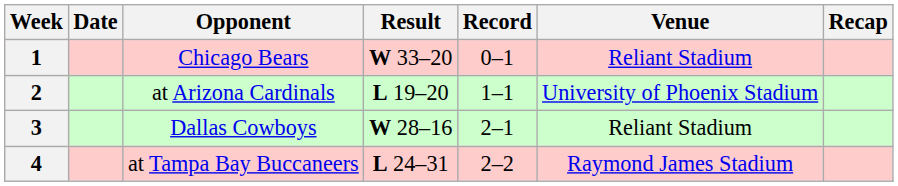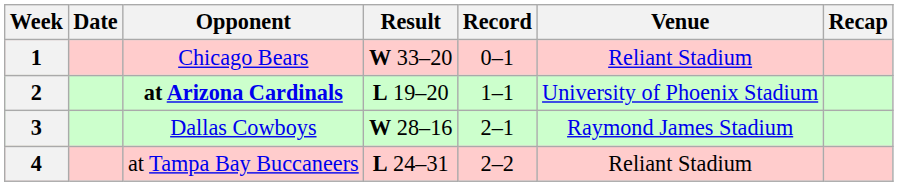(243, 92) normal -> (243, 92) bold
(680, 127) Reliant Stadium -> (680, 127) Raymond James Stadium
(680, 163) Raymond James Stadium -> (680, 163) Reliant Stadium
